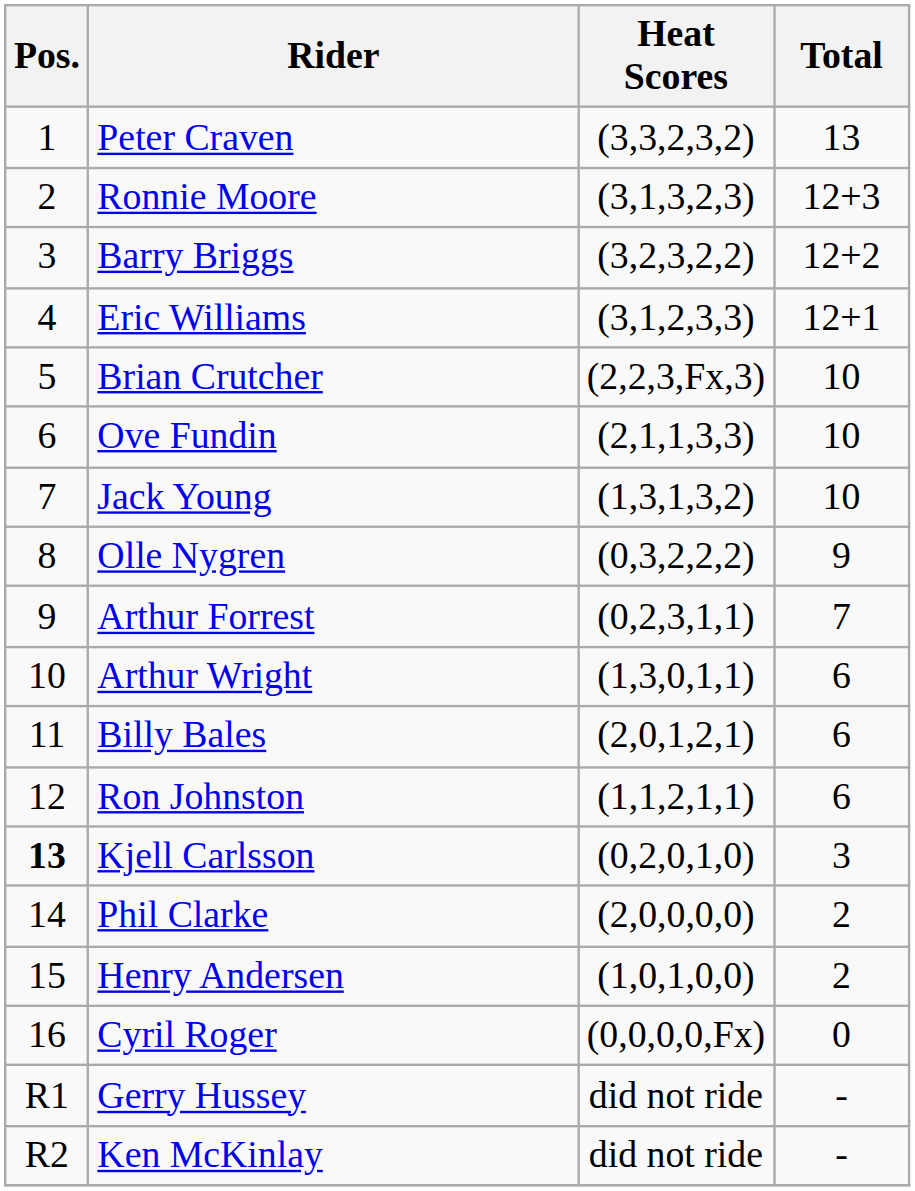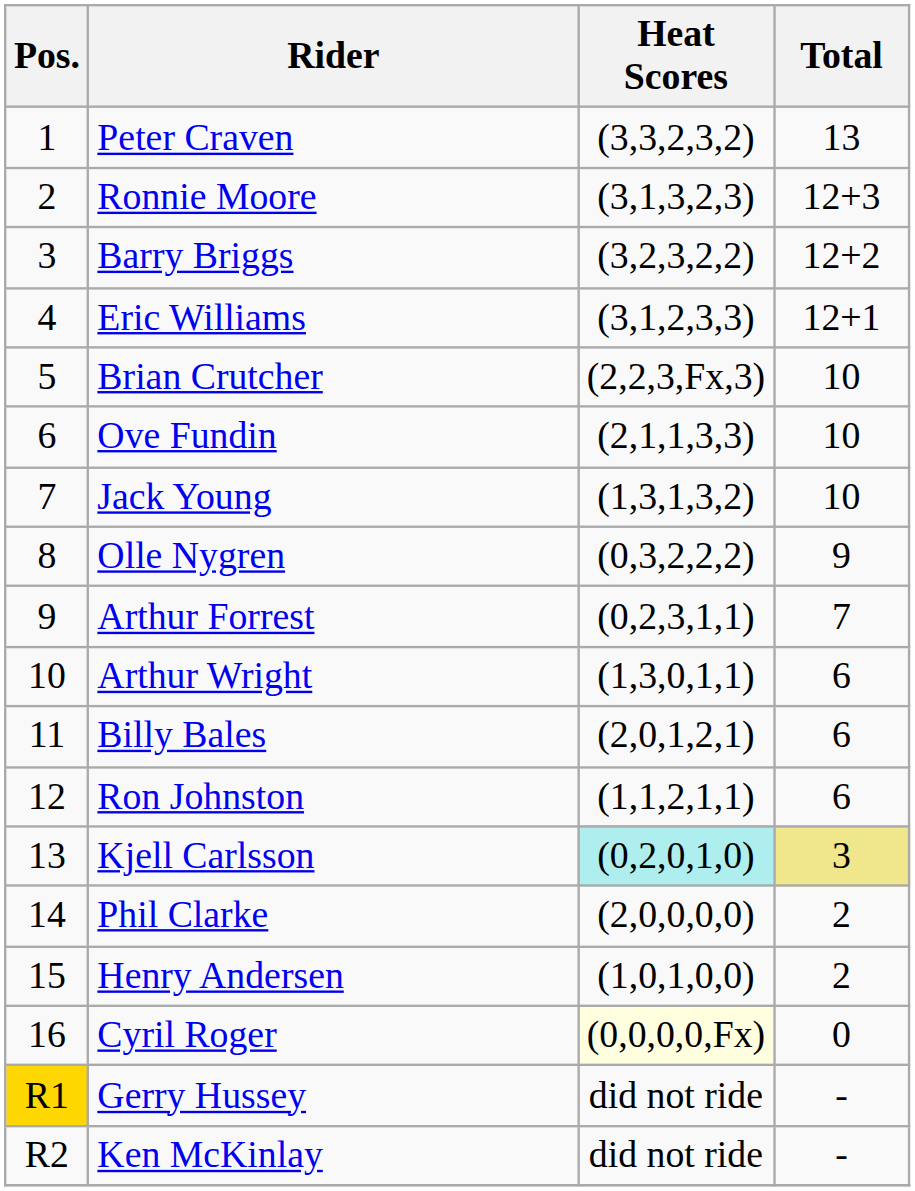(47, 855) bold -> (47, 855) normal
(676, 855) no background -> (676, 855) paleturquoise background
(842, 855) no background -> (842, 855) khaki background
(676, 1035) no background -> (676, 1035) lightyellow background
(47, 1094) no background -> (47, 1094) gold background
